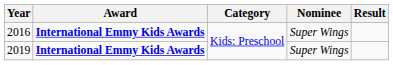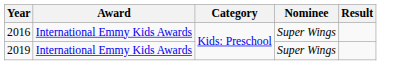(120, 32) bold -> (114, 32) normal
(120, 50) bold -> (114, 50) normal
